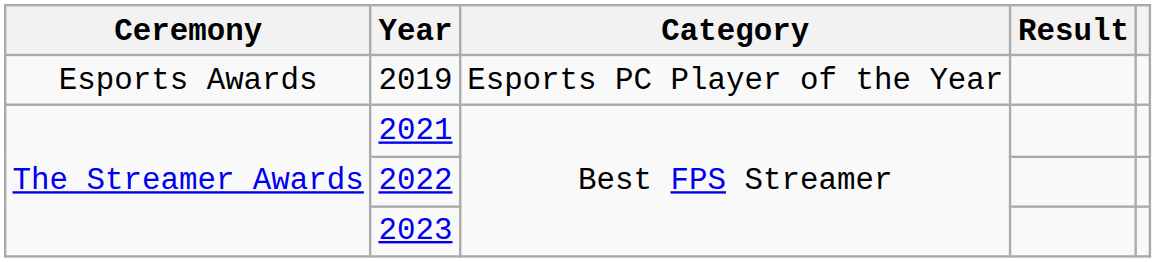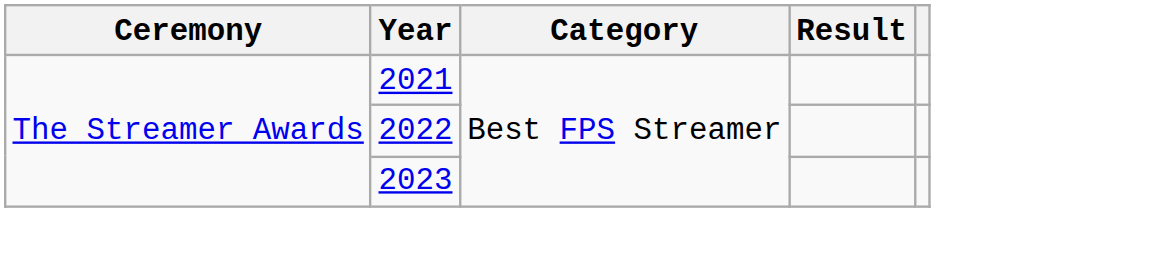- row: (415, 81)
